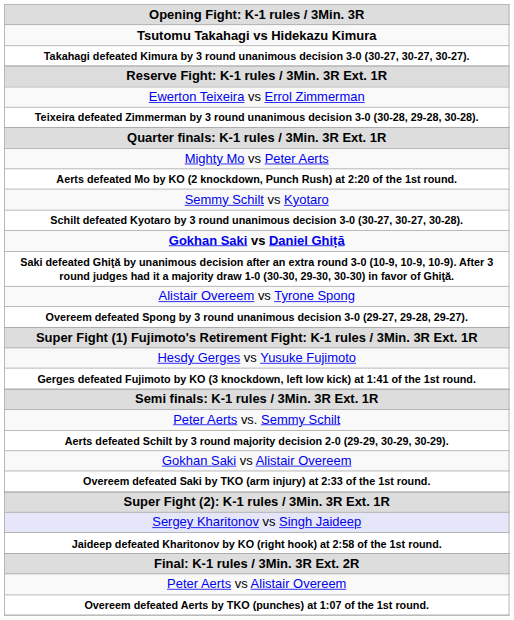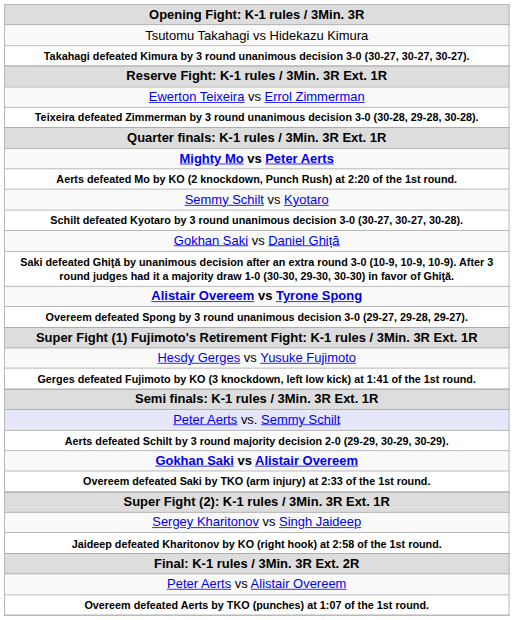(257, 35) bold -> (257, 35) normal
(257, 158) normal -> (257, 158) bold
(257, 240) bold -> (257, 240) normal
(257, 296) normal -> (257, 296) bold
(257, 419) no background -> (257, 419) lavender background
(257, 460) normal -> (257, 460) bold
(257, 522) lavender background -> (257, 522) no background
